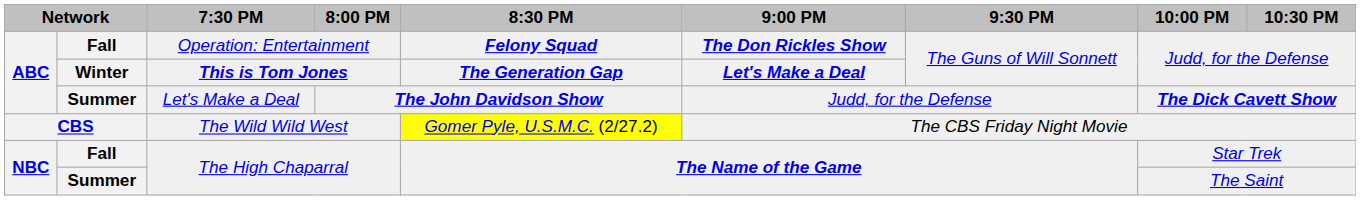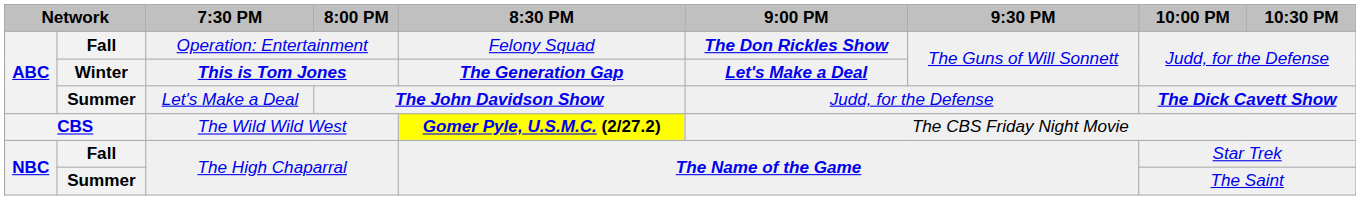(541, 45) bold -> (542, 45) normal
(541, 126) normal -> (542, 126) bold
